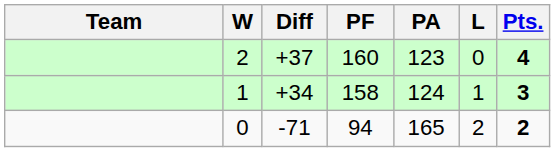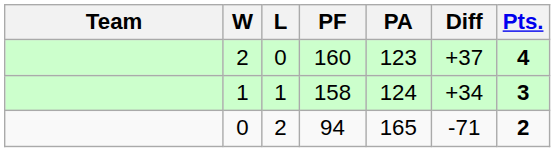columns swapped: (478, 22) <-> (294, 22)
